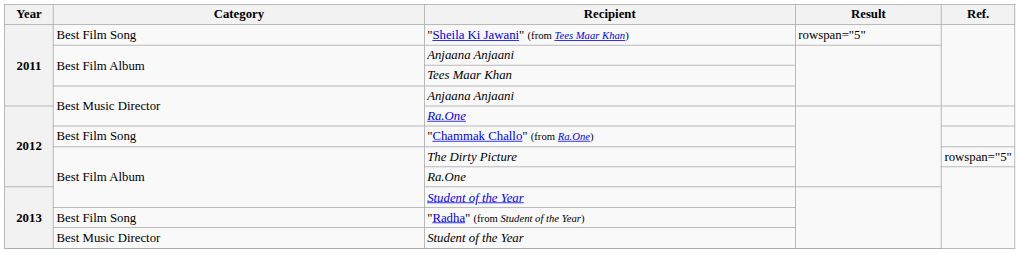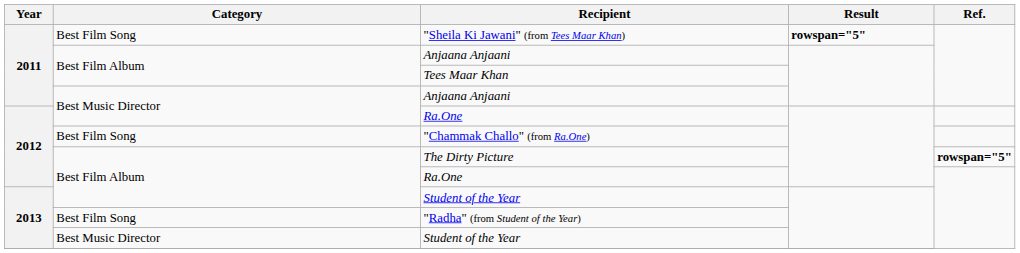(832, 34) normal -> (829, 34) bold
(978, 156) normal -> (975, 156) bold
